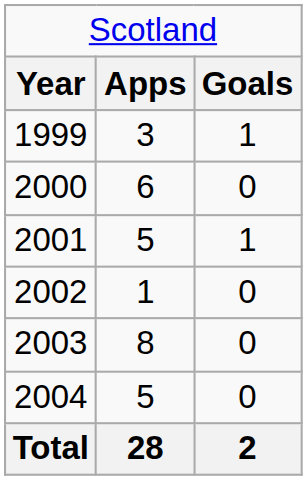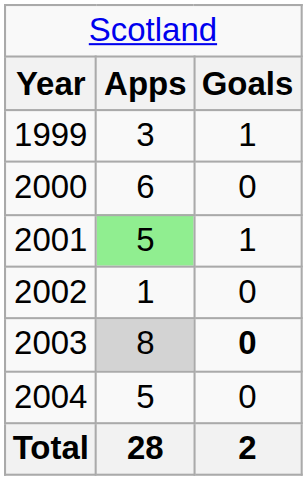(145, 239) no background -> (145, 239) lightgreen background
(145, 344) no background -> (145, 344) lightgrey background
(247, 344) normal -> (247, 344) bold
